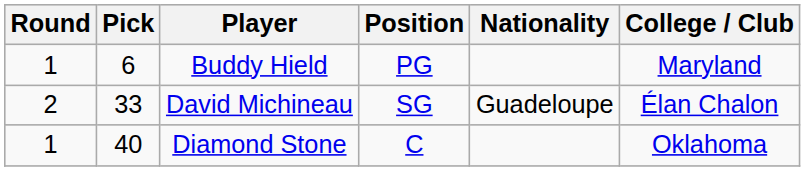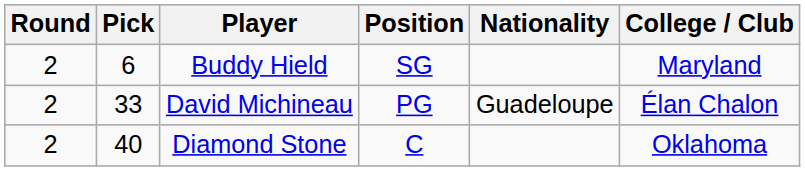(51, 64) 1 -> (51, 64) 2
(414, 64) PG -> (414, 64) SG
(414, 104) SG -> (414, 104) PG
(51, 144) 1 -> (51, 144) 2
